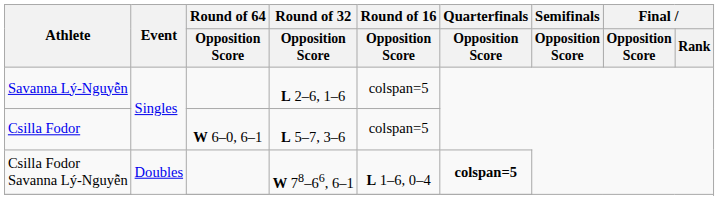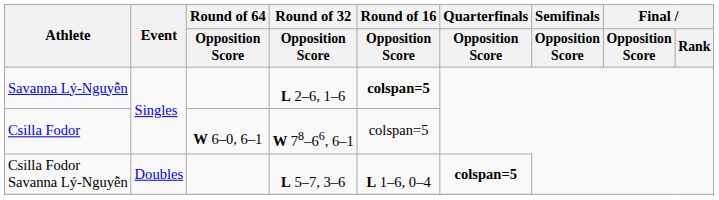(399, 88) normal -> (399, 88) bold
(313, 138) L 5–7, 3–6 -> (313, 139) W 78–66, 6–1
(313, 181) W 78–66, 6–1 -> (313, 183) L 5–7, 3–6
